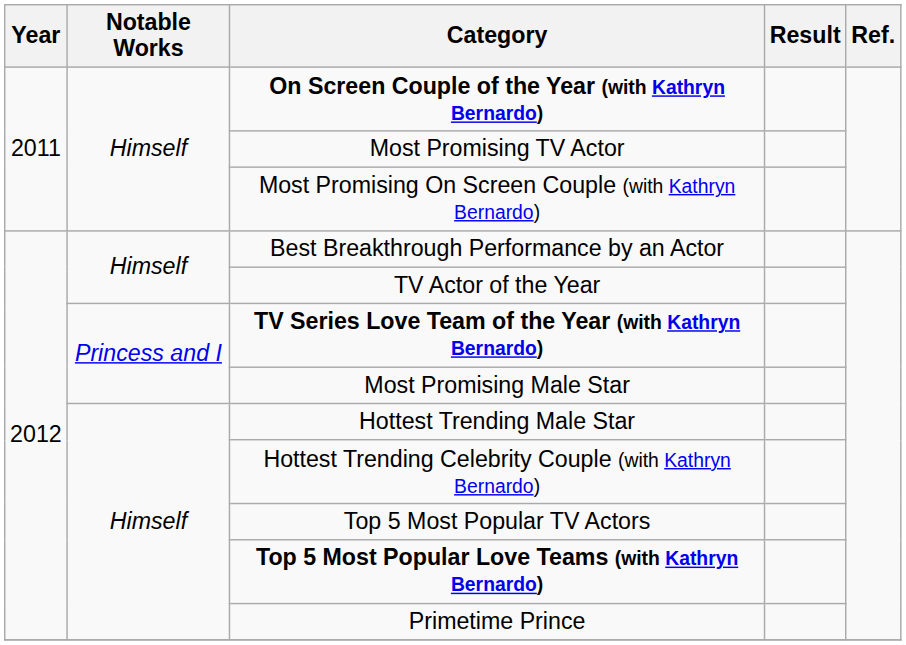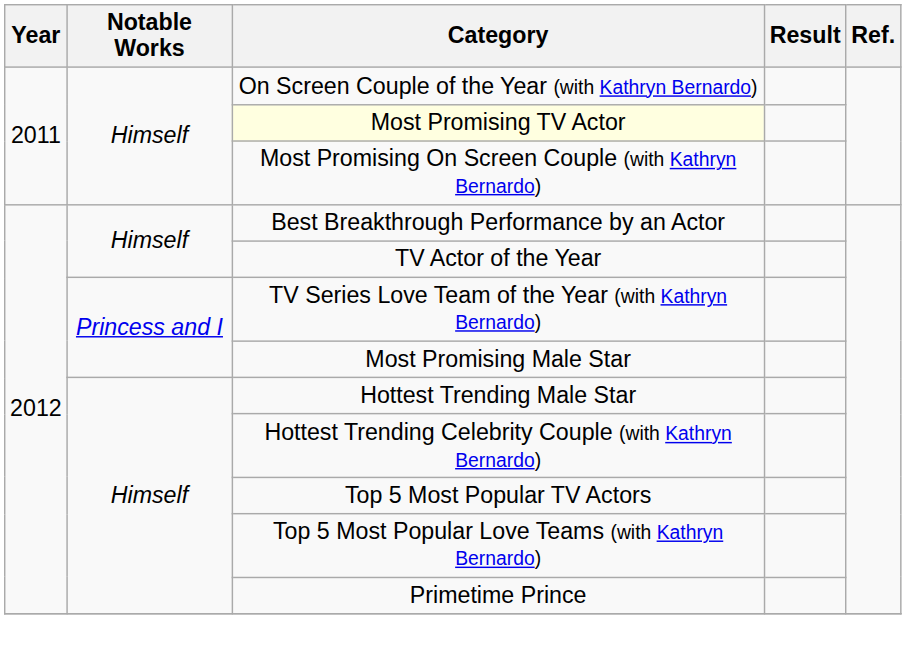(497, 98) bold -> (498, 85) normal
(497, 148) no background -> (498, 122) lightyellow background
(497, 335) bold -> (498, 308) normal
(497, 571) bold -> (498, 545) normal
